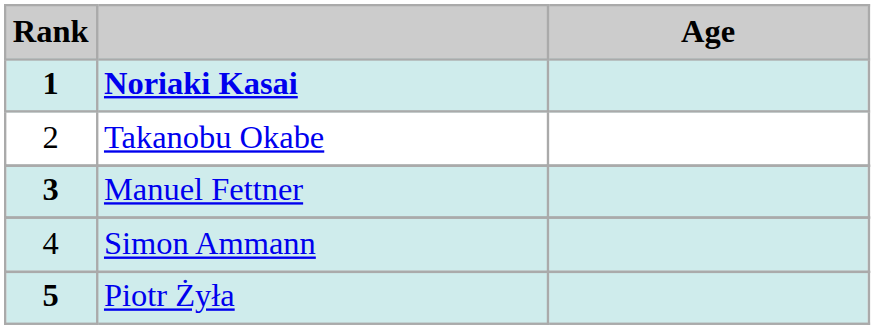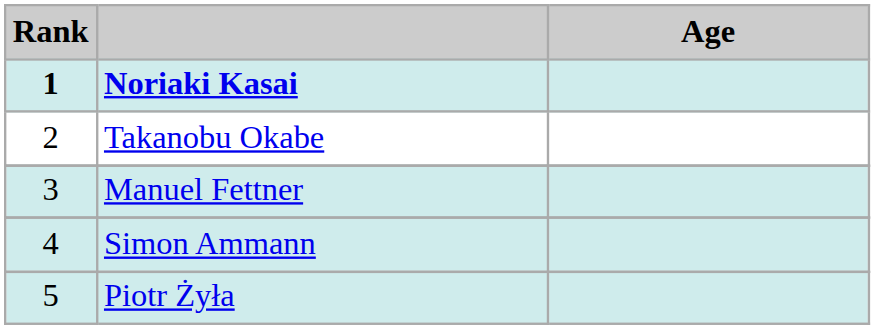(51, 190) bold -> (51, 190) normal
(51, 296) bold -> (51, 296) normal
